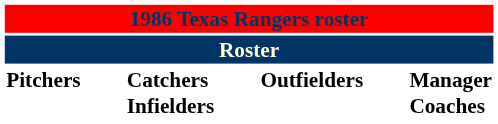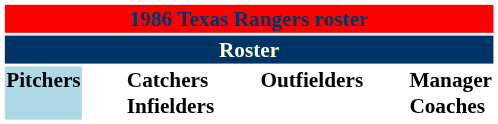(43, 80) no background -> (43, 80) lightblue background
